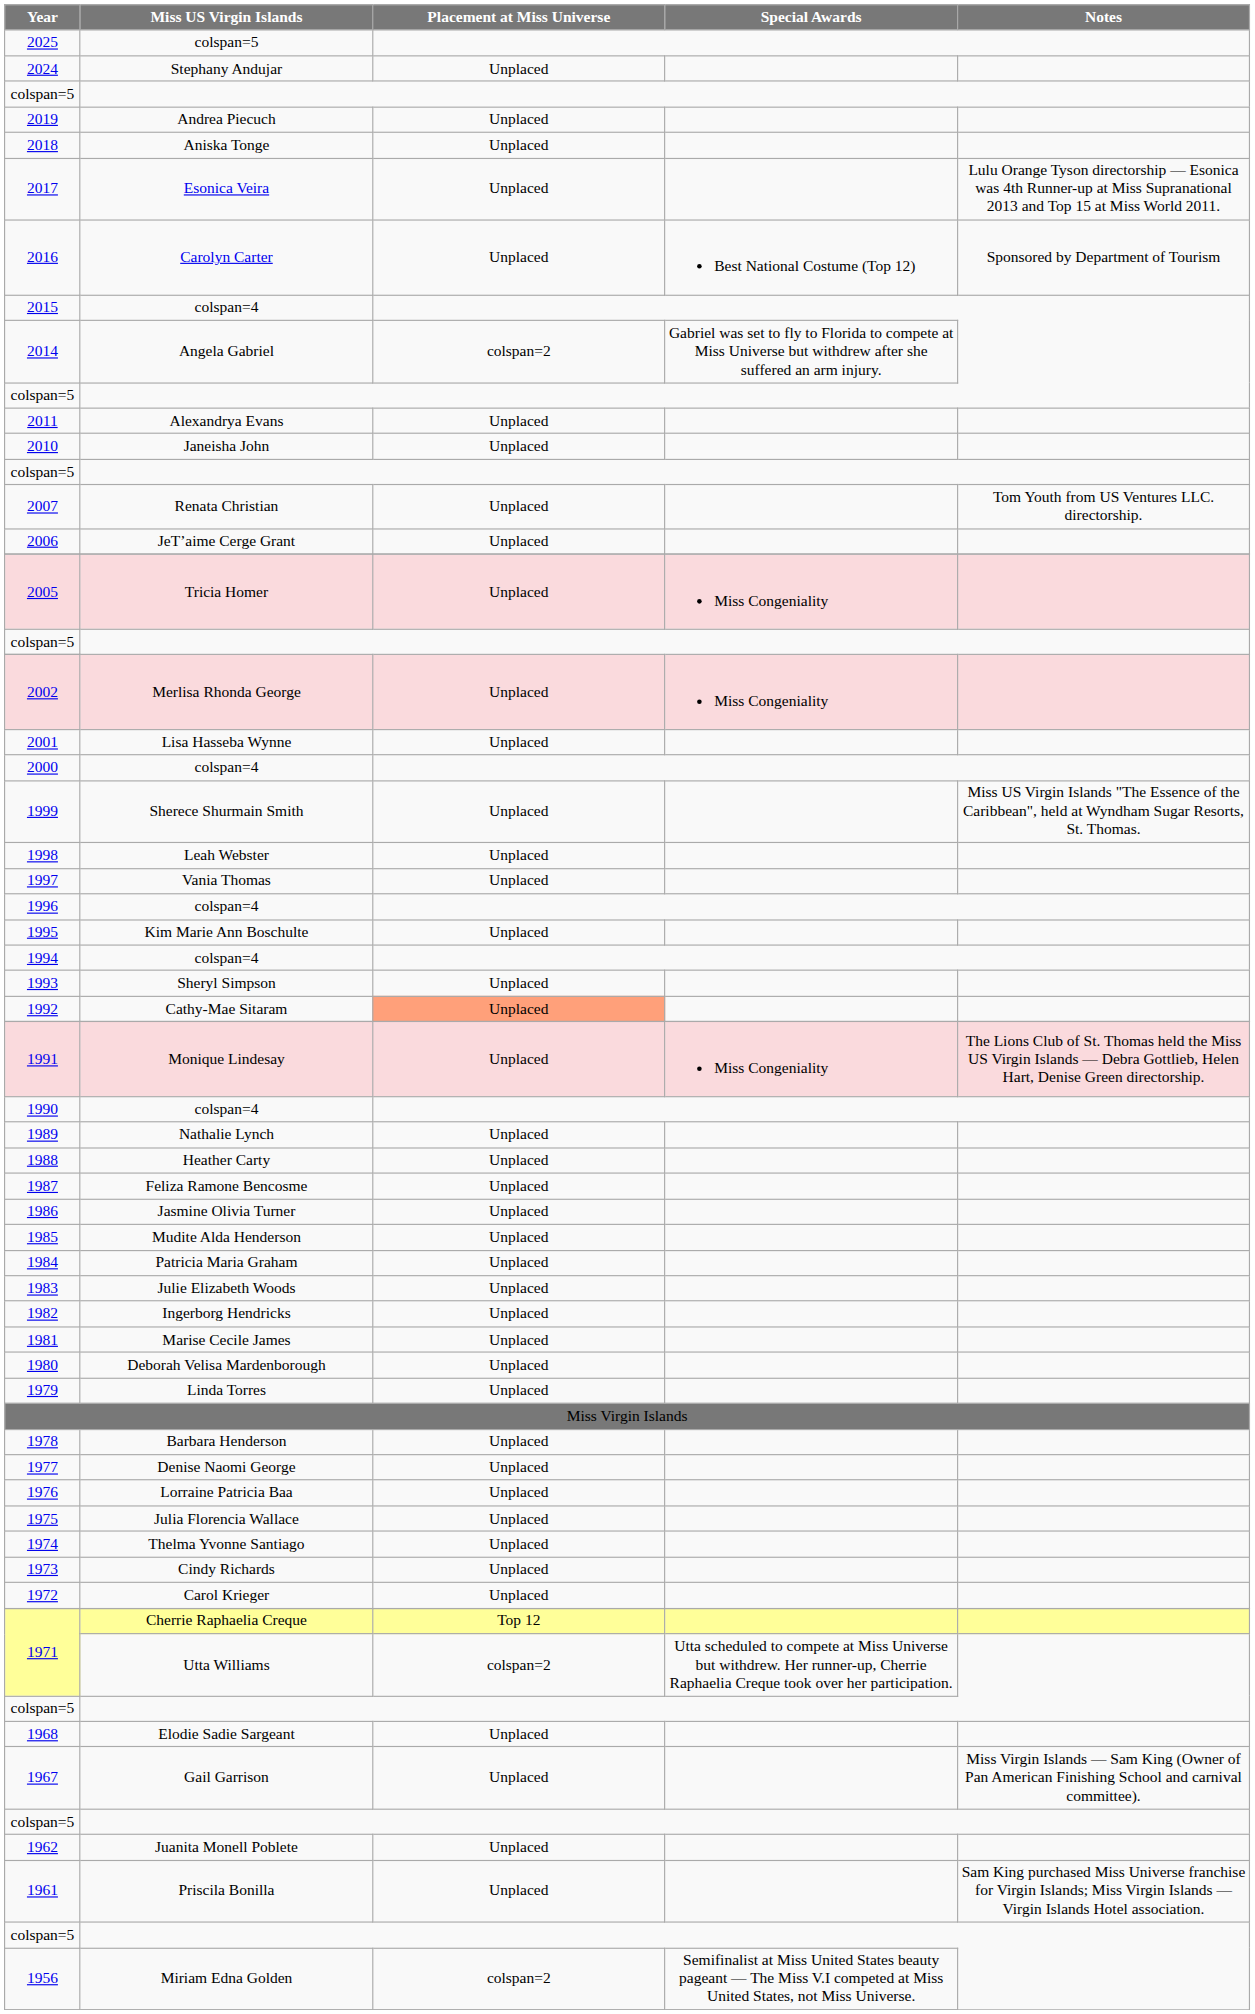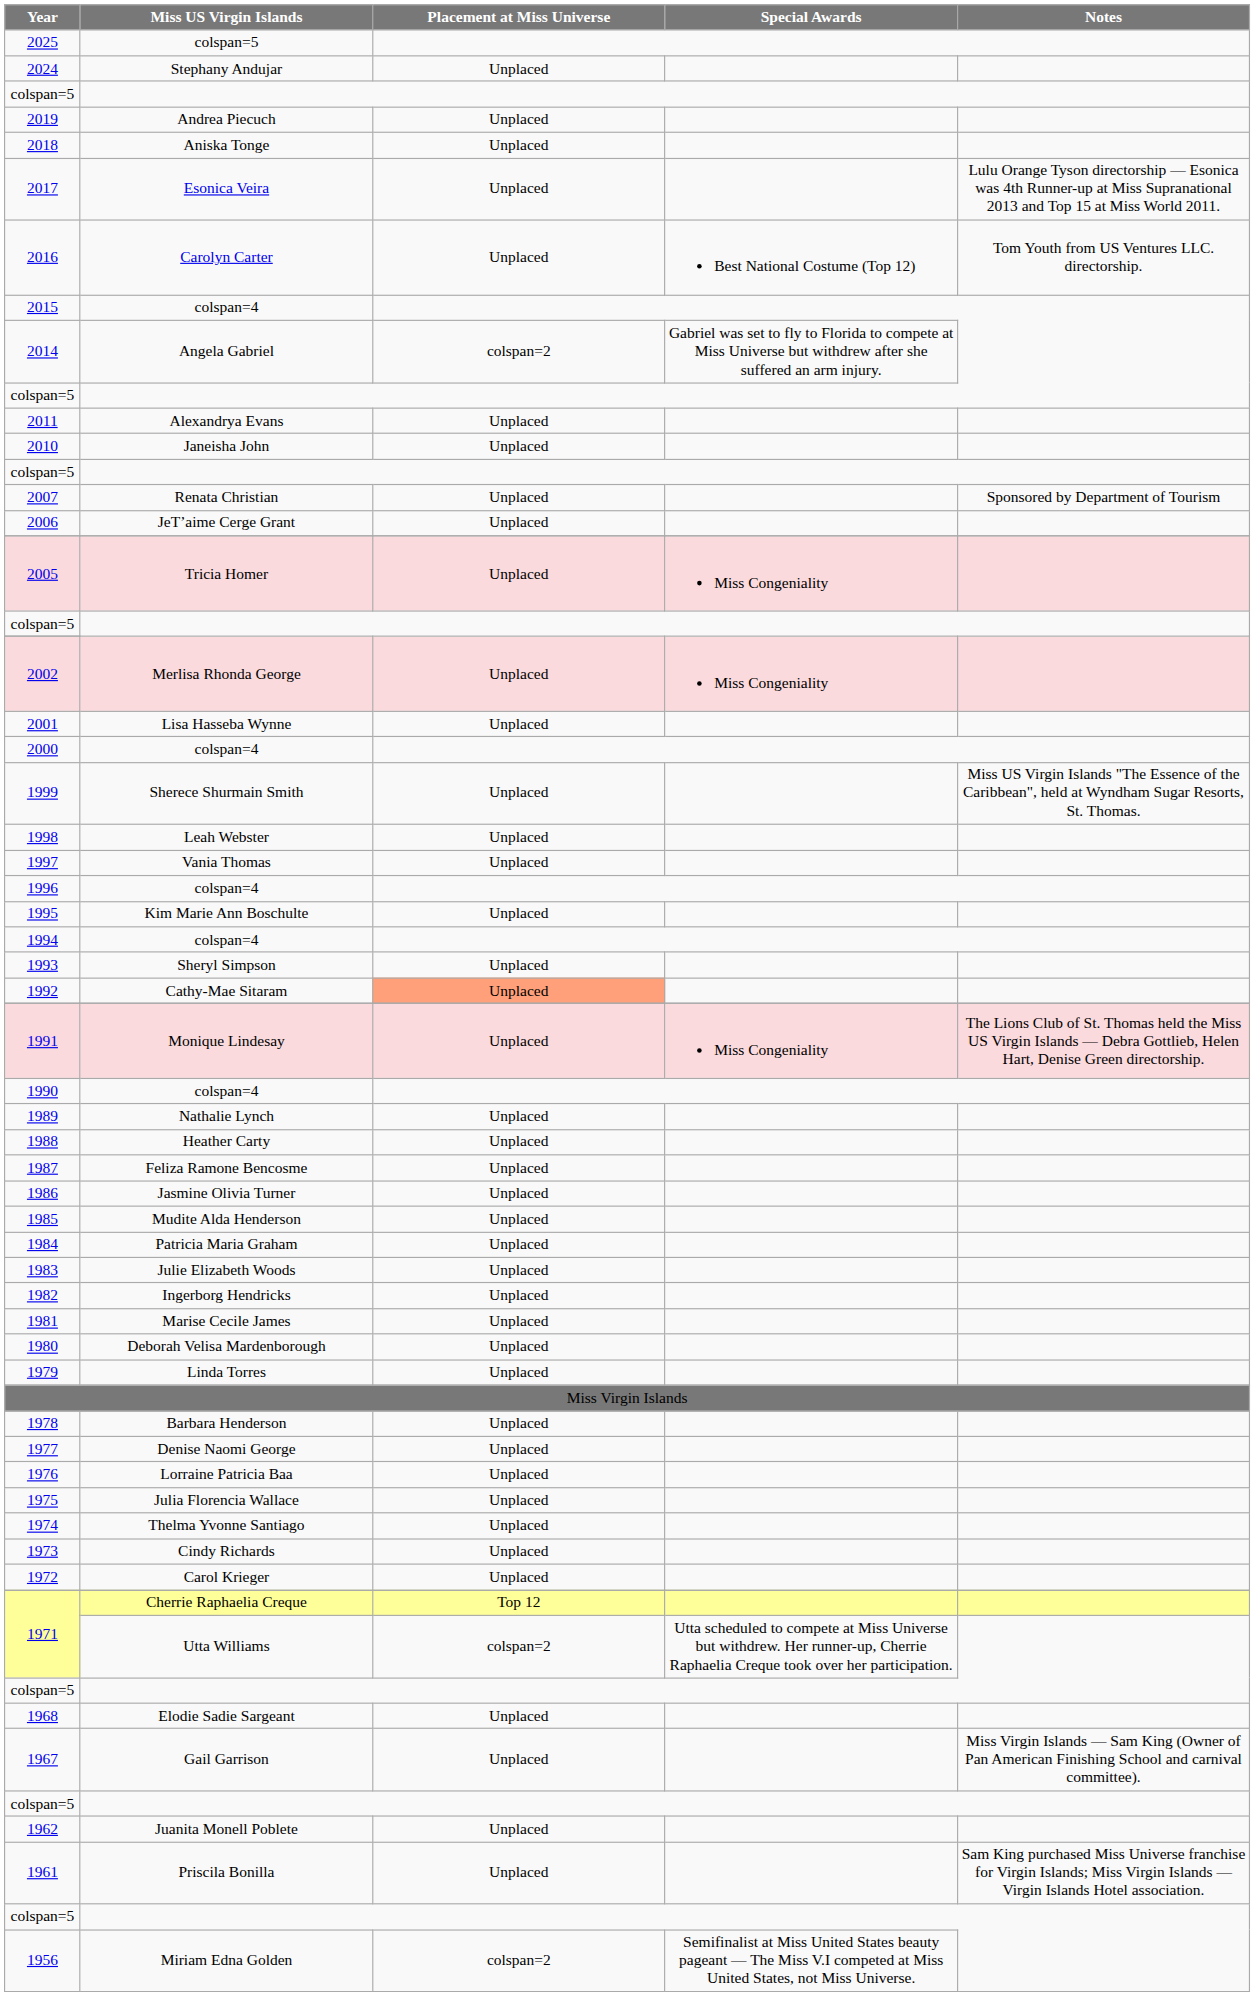(1103, 257) Sponsored by Department of Tourism -> (1103, 257) Tom Youth from US Ventures LLC. directorship.
(1103, 506) Tom Youth from US Ventures LLC. directorship. -> (1103, 497) Sponsored by Department of Tourism
